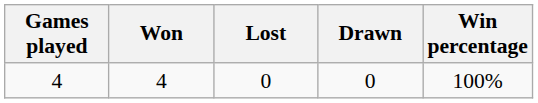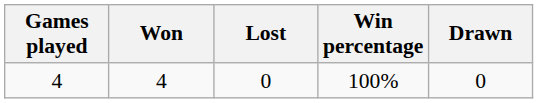columns swapped: (370, 33) <-> (478, 33)
